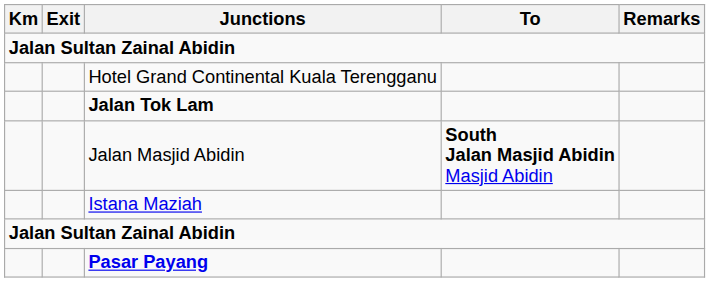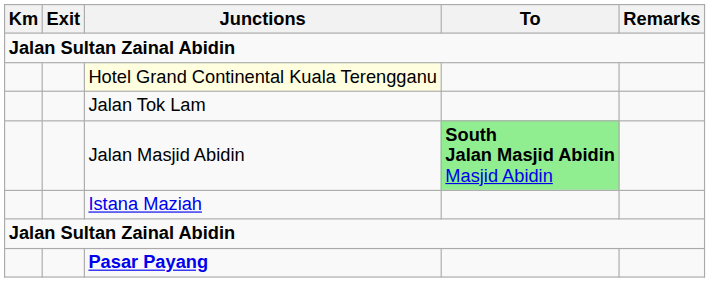(263, 76) no background -> (263, 76) lightyellow background
(151, 105) bold -> (147, 105) normal
(530, 155) no background -> (530, 155) lightgreen background
